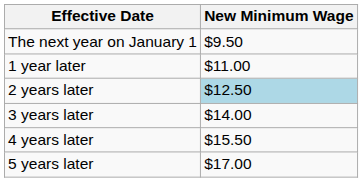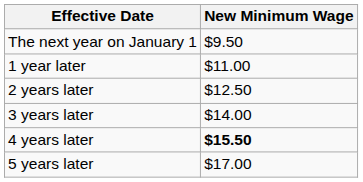(228, 90) lightblue background -> (228, 90) no background
(228, 139) normal -> (228, 139) bold
